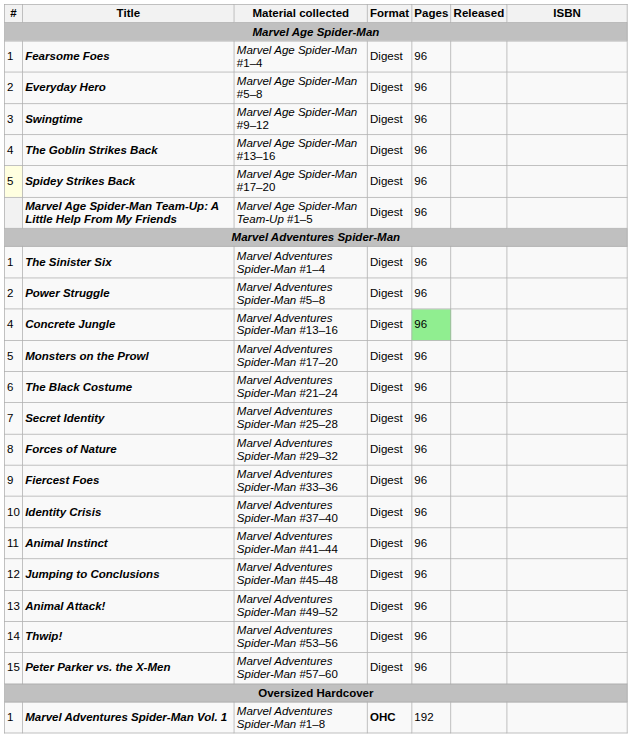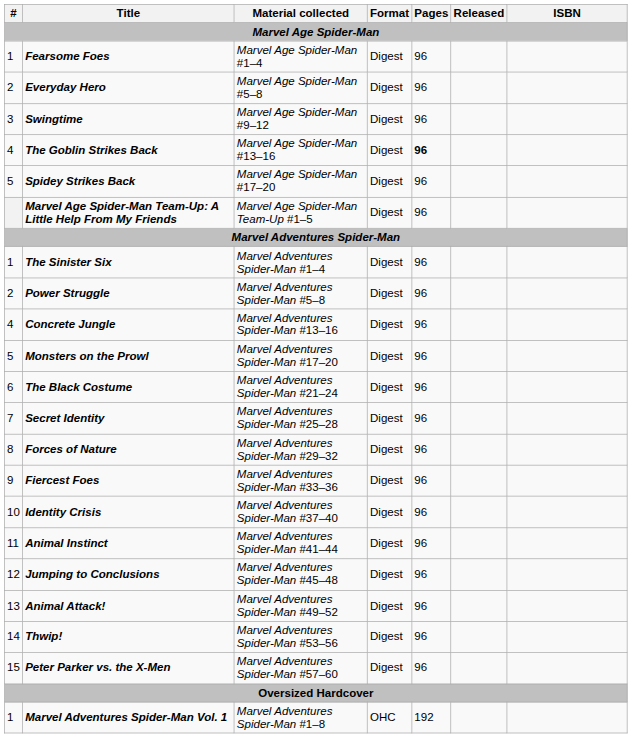(421, 150) normal -> (421, 150) bold
(10, 181) lightyellow background -> (10, 181) no background
(421, 324) lightgreen background -> (421, 324) no background
(383, 717) bold -> (383, 717) normal
